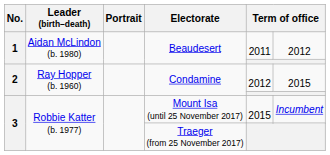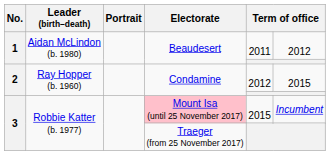(195, 109) no background -> (195, 109) pink background
